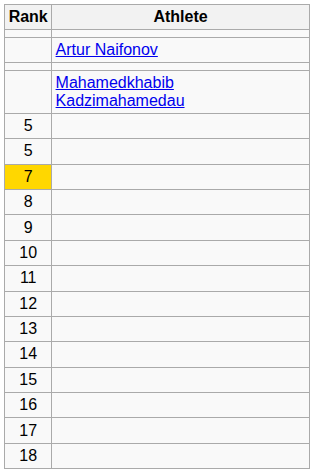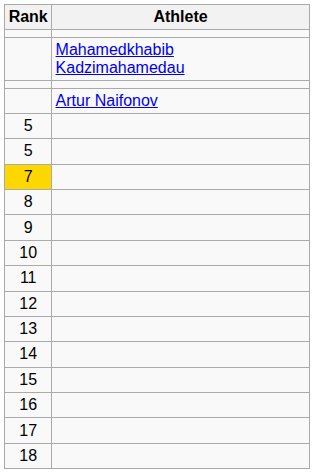(107, 49) Artur Naifonov -> (120, 58) Mahamedkhabib Kadzimahamedau
(120, 91) Mahamedkhabib Kadzimahamedau -> (107, 100) Artur Naifonov
